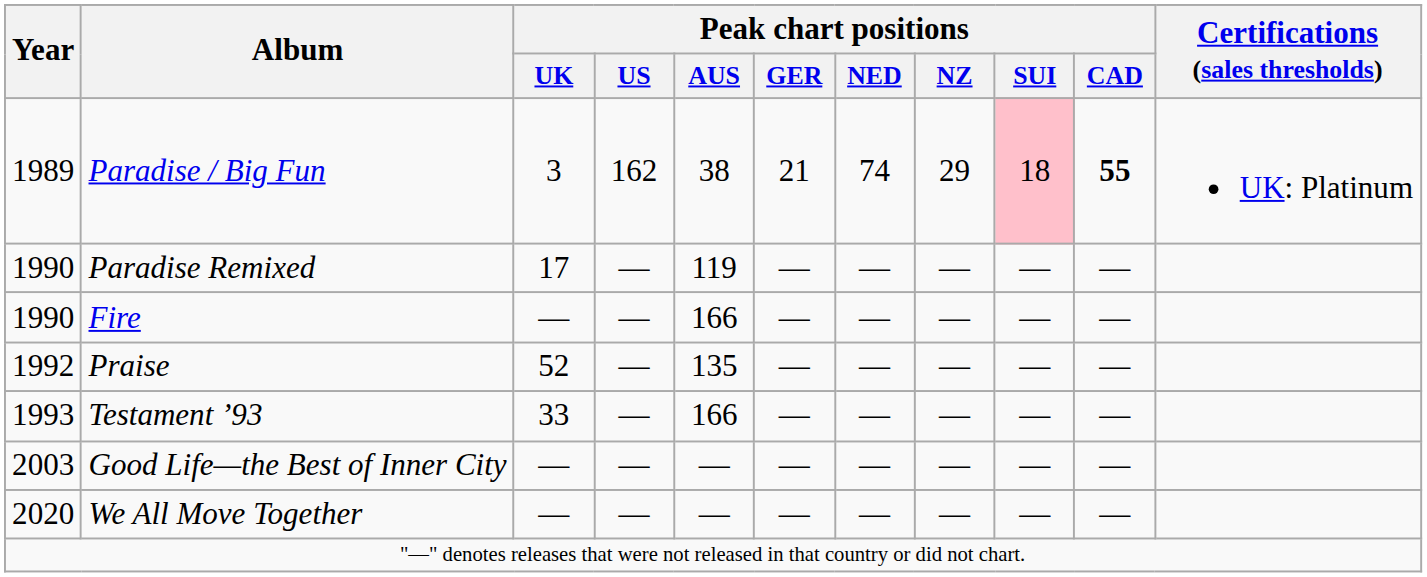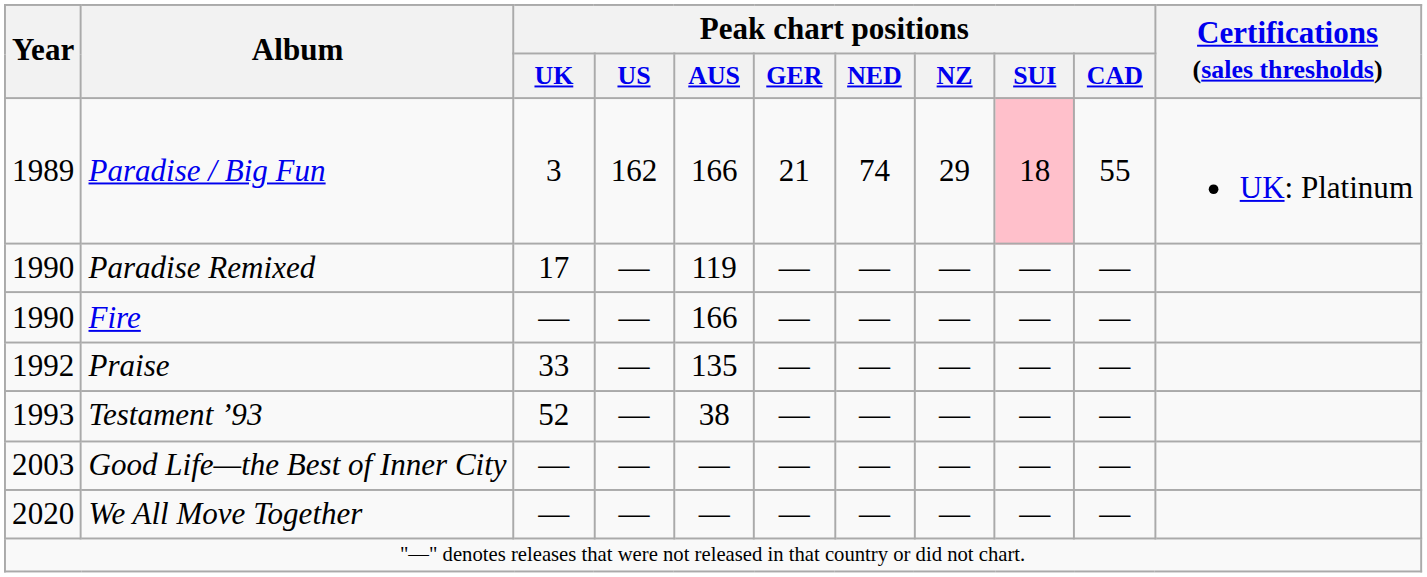(714, 170) 38 -> (714, 170) 166
(1115, 170) bold -> (1115, 170) normal
(554, 366) 52 -> (554, 366) 33
(554, 415) 33 -> (554, 415) 52
(714, 415) 166 -> (714, 415) 38
